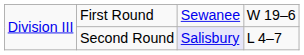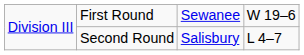(210, 38) lavender background -> (210, 38) no background
